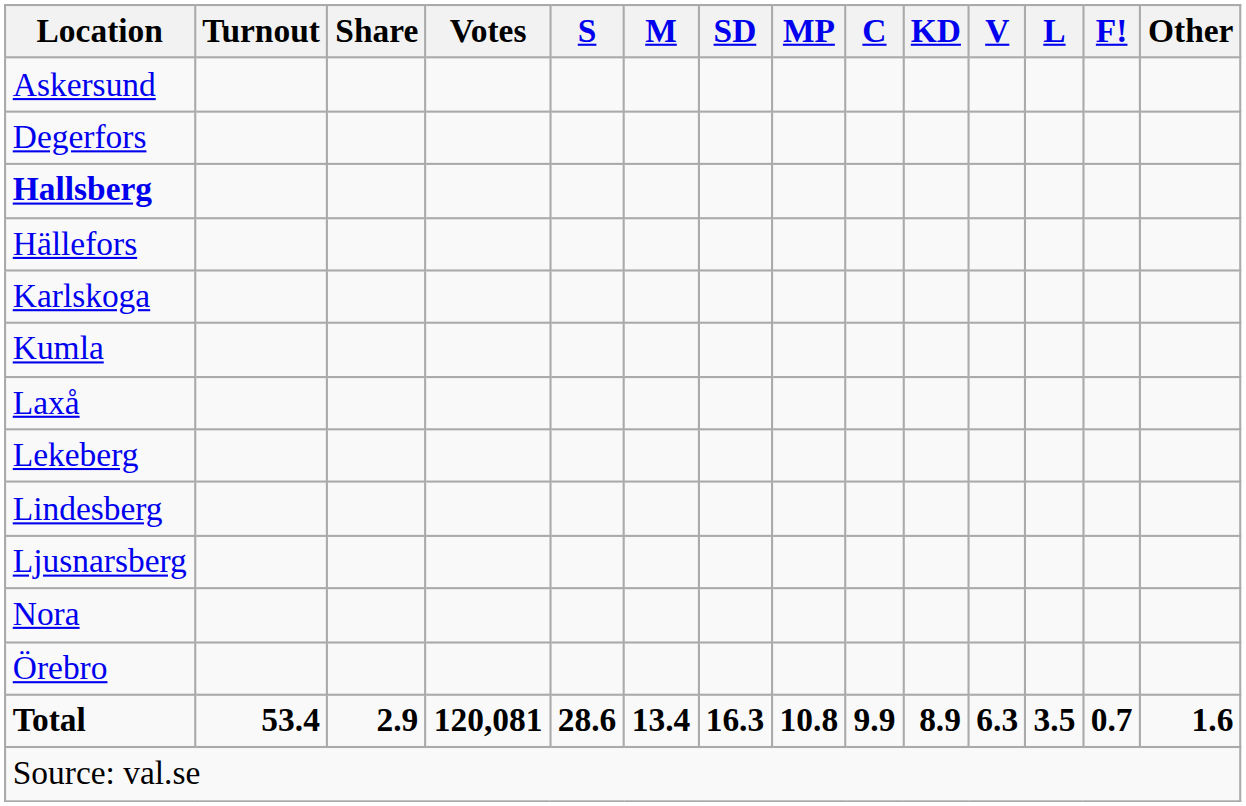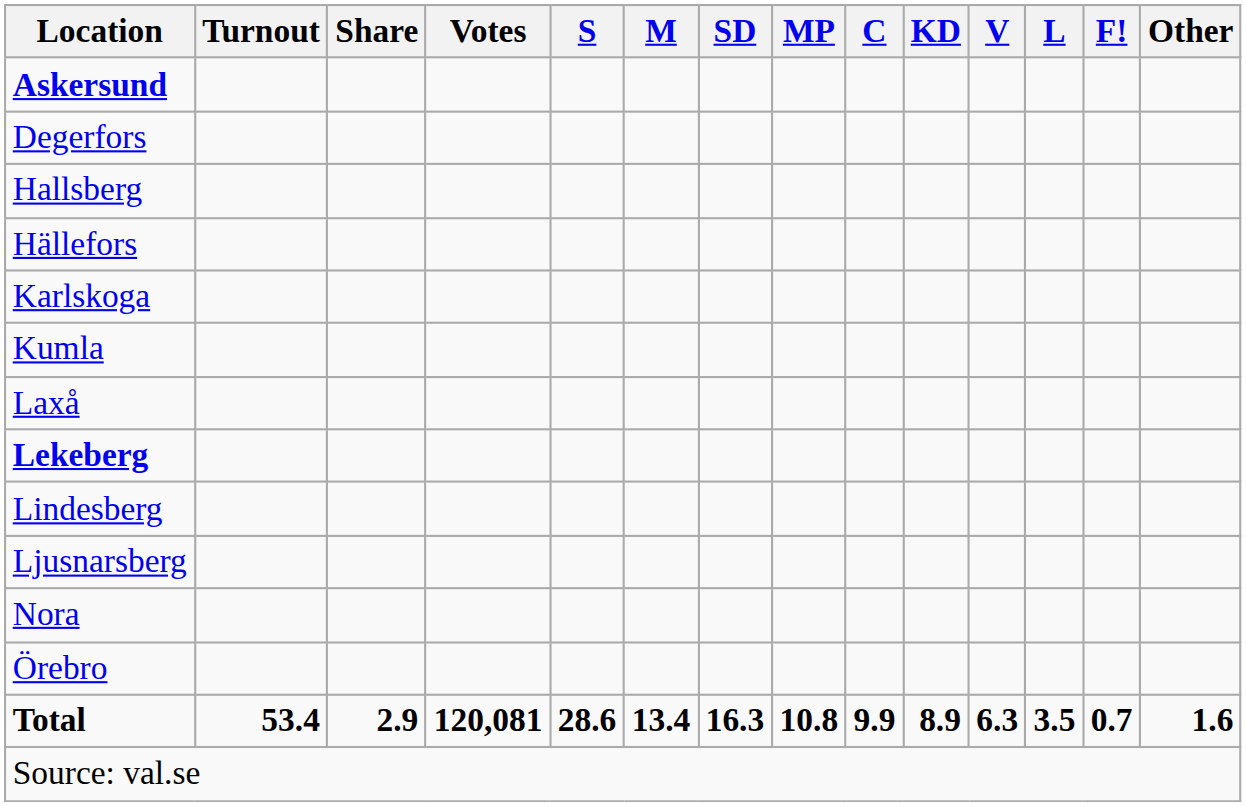(84, 84) normal -> (90, 84) bold
(82, 190) bold -> (77, 190) normal
(76, 455) normal -> (81, 455) bold
